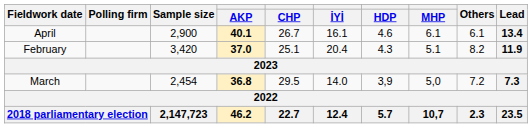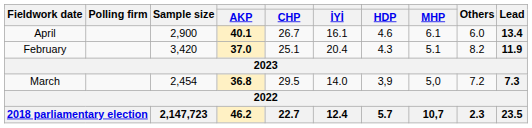(477, 33) 6.1 -> (477, 33) 6.0
